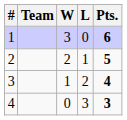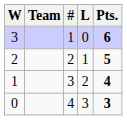columns swapped: (11, 15) <-> (67, 15)
